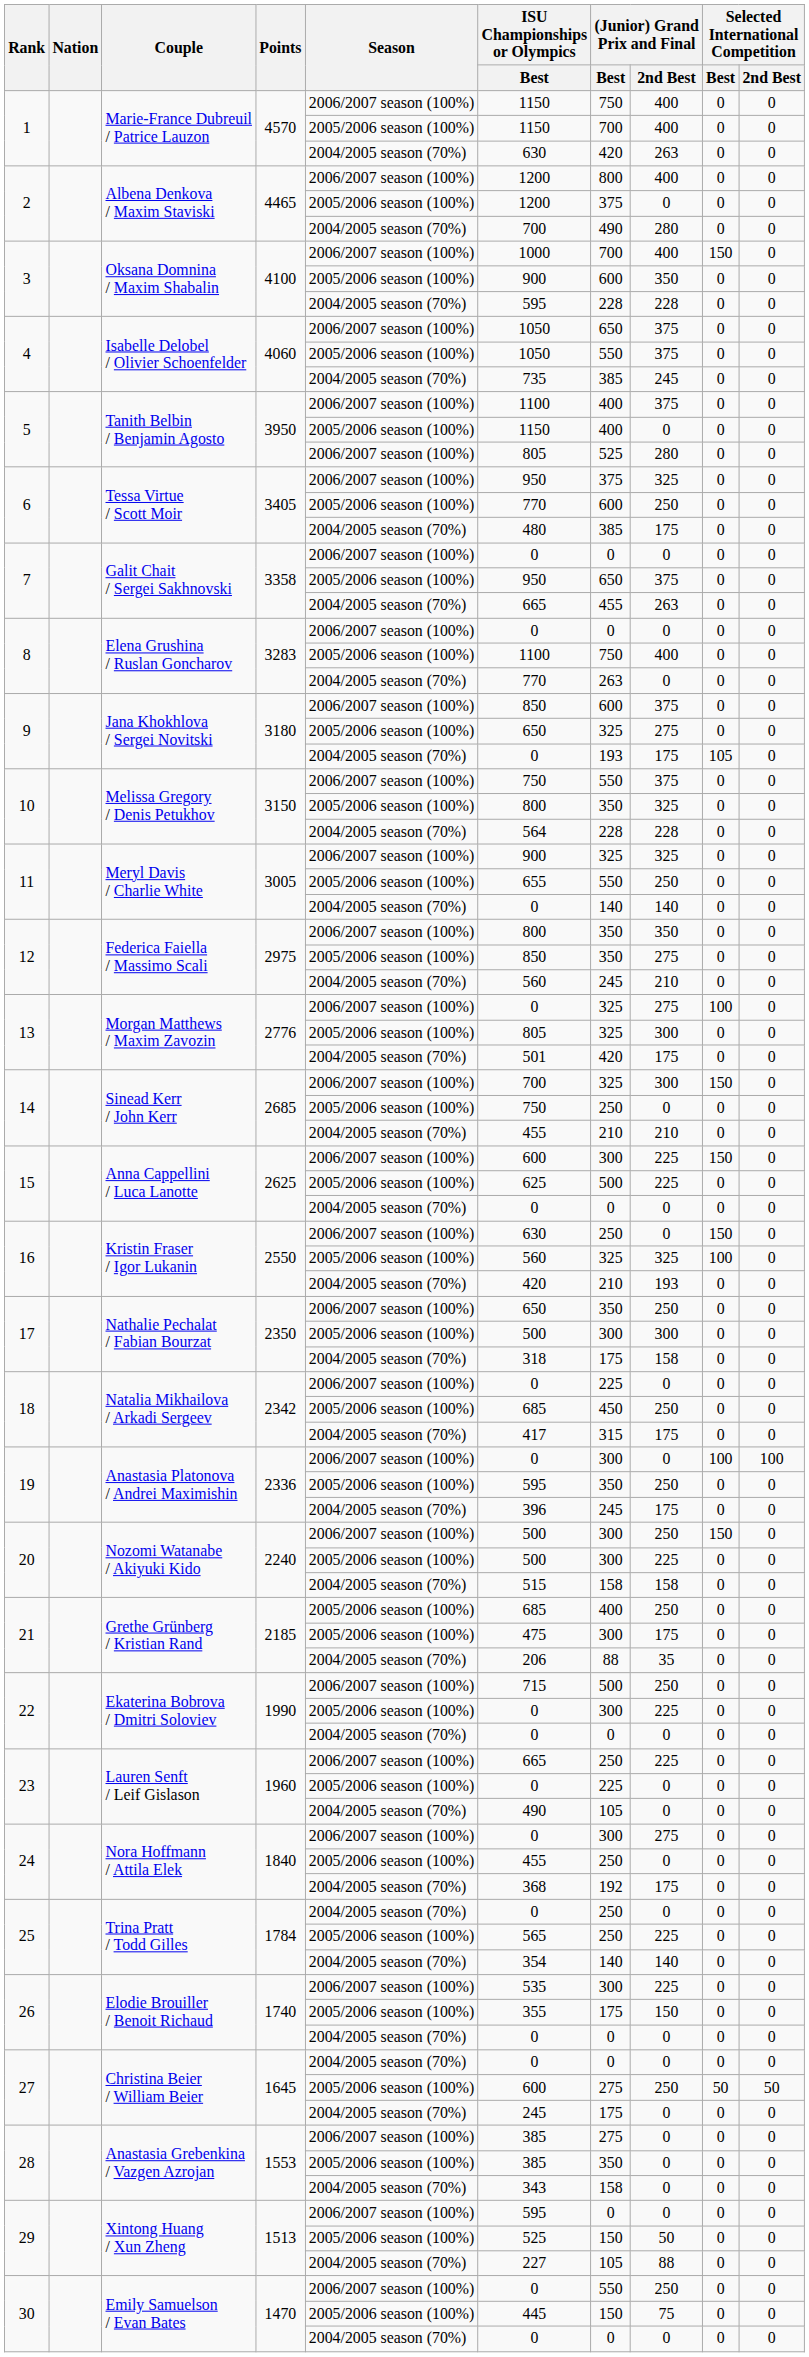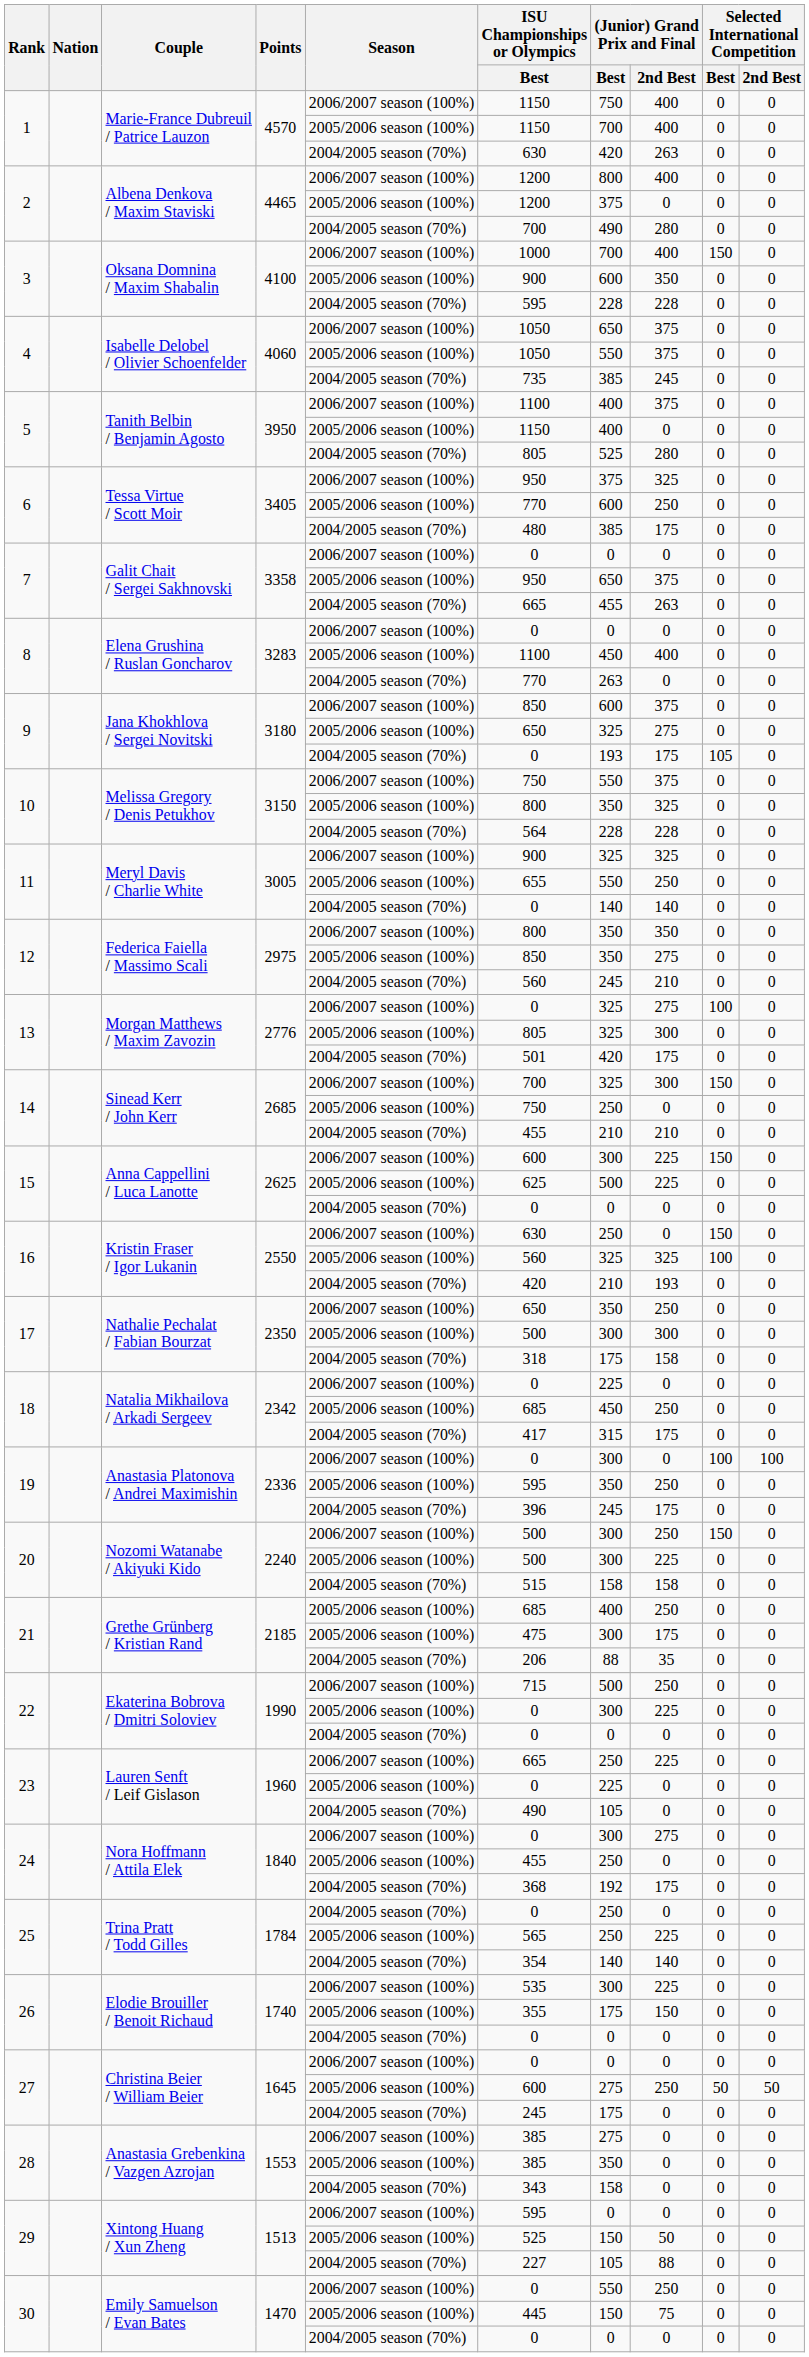(392, 454) 2006/2007 season (100%) -> (388, 454) 2004/2005 season (70%)
(611, 655) 750 -> (611, 655) 450
(388, 2062) 2004/2005 season (70%) -> (392, 2062) 2006/2007 season (100%)
